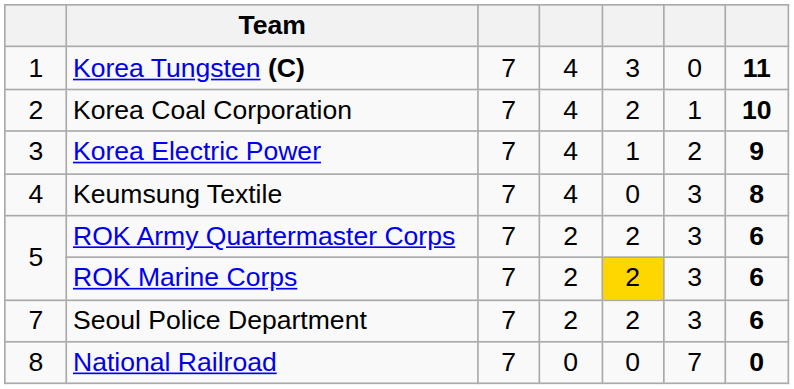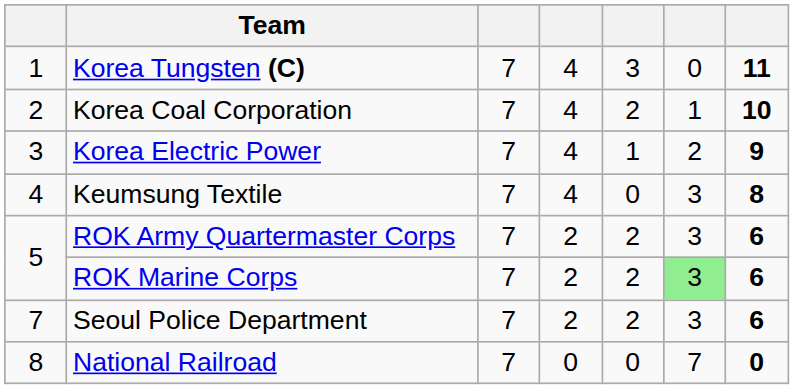(633, 278) gold background -> (633, 278) no background
(695, 278) no background -> (695, 278) lightgreen background
